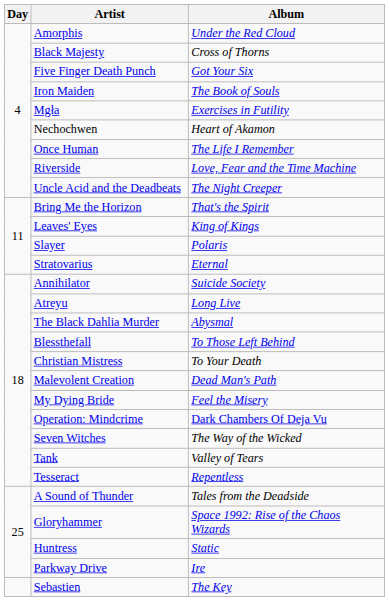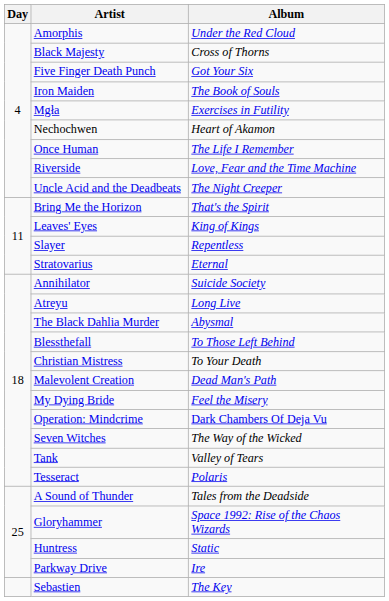(209, 245) Polaris -> (217, 245) Repentless
(217, 476) Repentless -> (209, 476) Polaris
